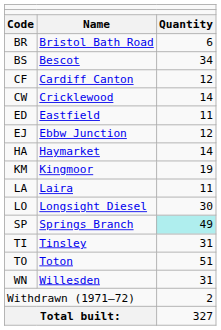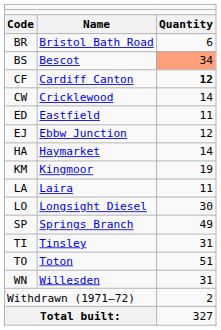(206, 61) no background -> (206, 61) lightsalmon background
(206, 79) normal -> (206, 79) bold
(206, 225) paleturquoise background -> (206, 225) no background
